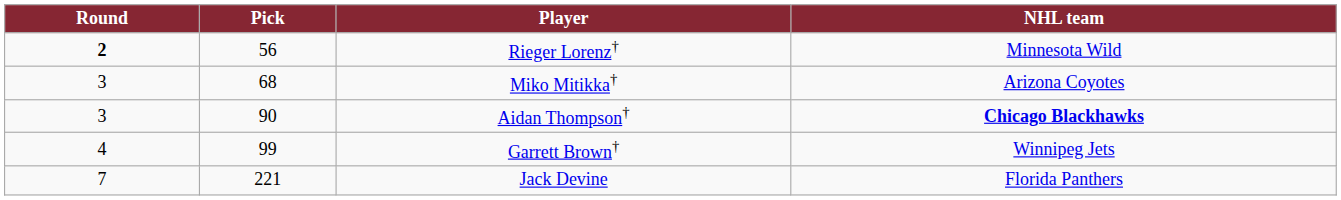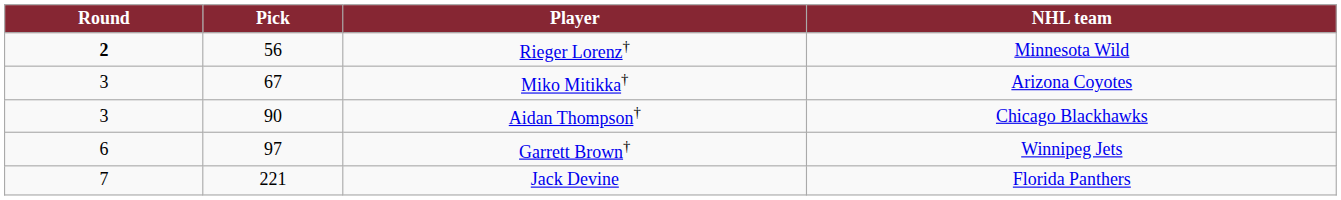(268, 82) 68 -> (273, 82) 67
(1064, 116) bold -> (1072, 116) normal
(102, 149) 4 -> (104, 149) 6
(268, 149) 99 -> (273, 149) 97
